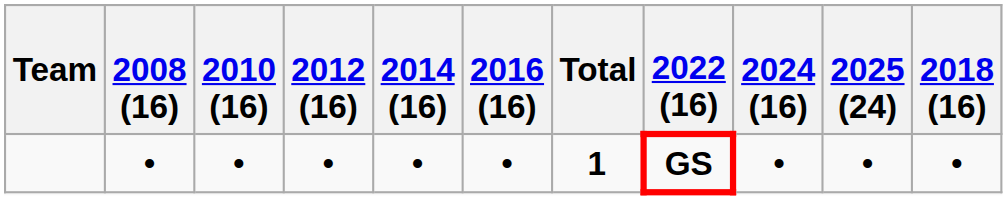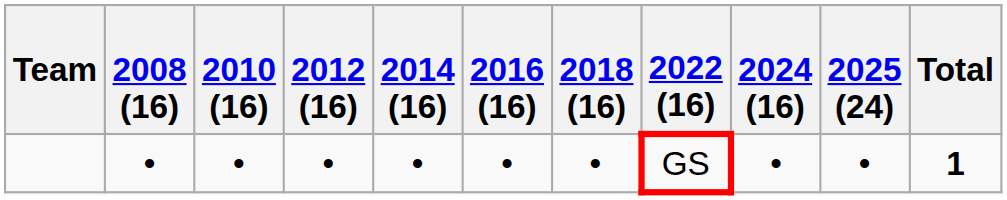columns swapped: (957, 88) <-> (598, 69)
(689, 162) bold -> (686, 162) normal
